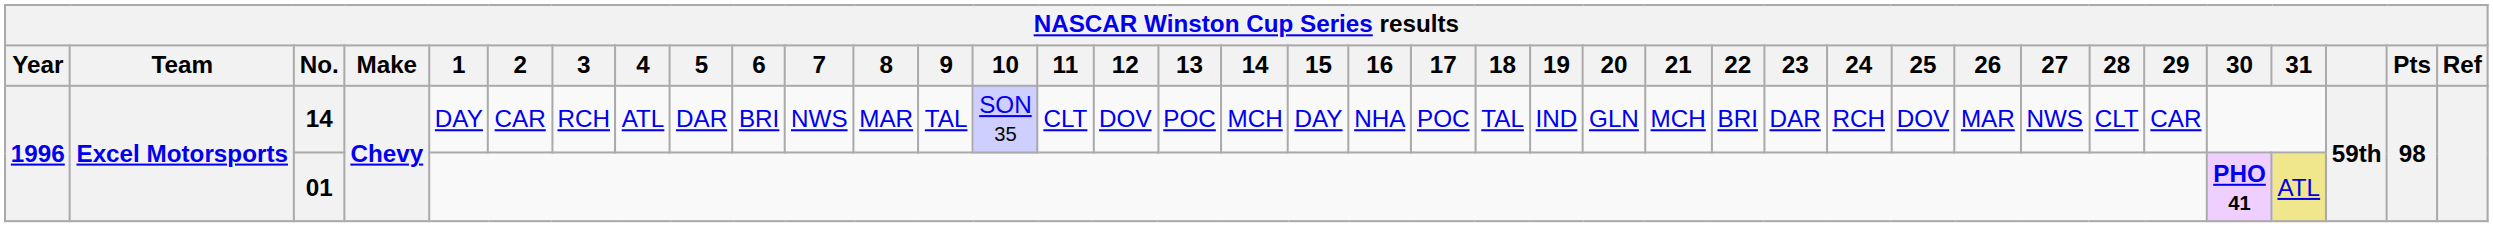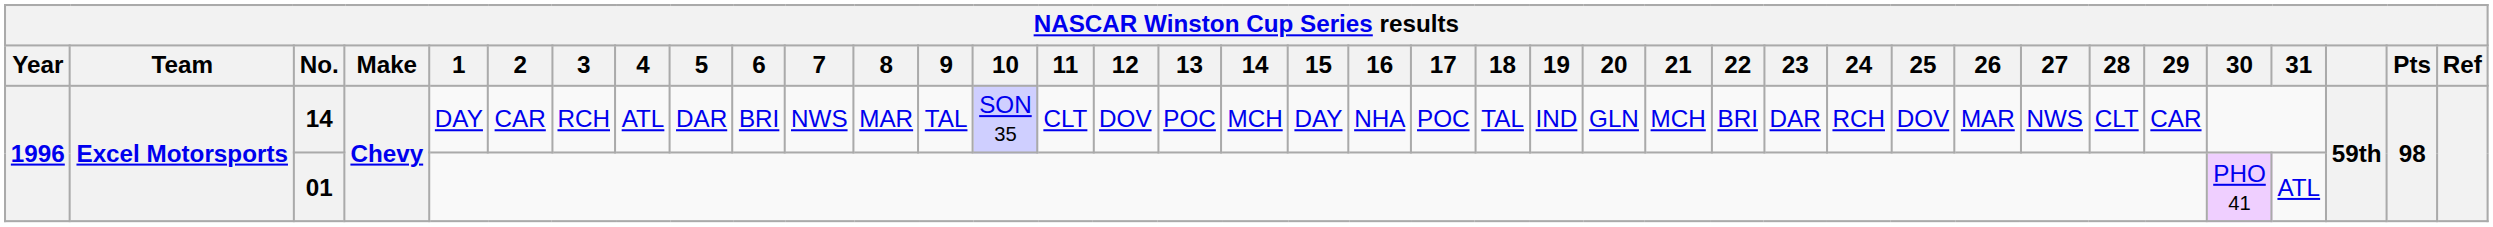(2239, 187) bold -> (2239, 186) normal
(2299, 187) khaki background -> (2299, 187) no background
